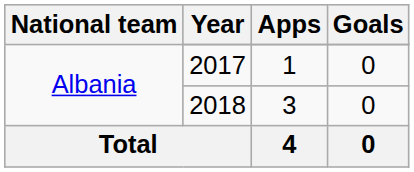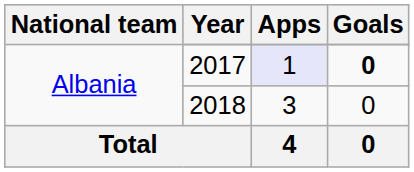(289, 65) no background -> (289, 65) lavender background
(368, 65) normal -> (368, 65) bold
